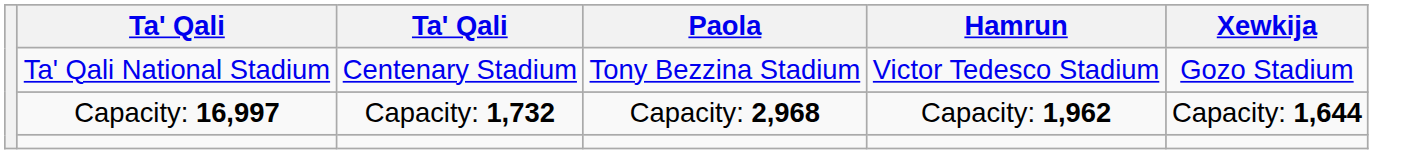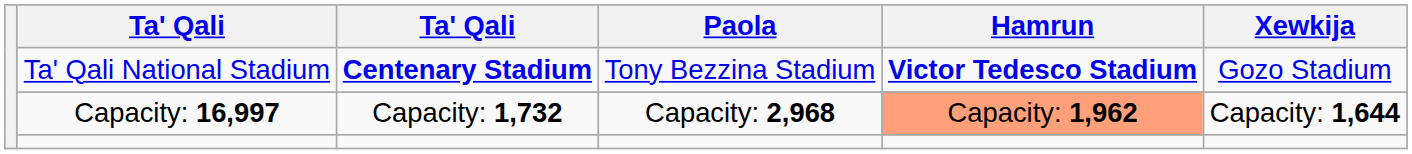(460, 69) normal -> (467, 69) bold
(1016, 69) normal -> (1043, 69) bold
(1016, 112) no background -> (1043, 112) lightsalmon background
